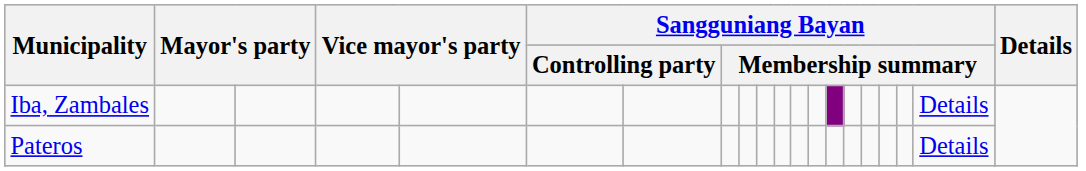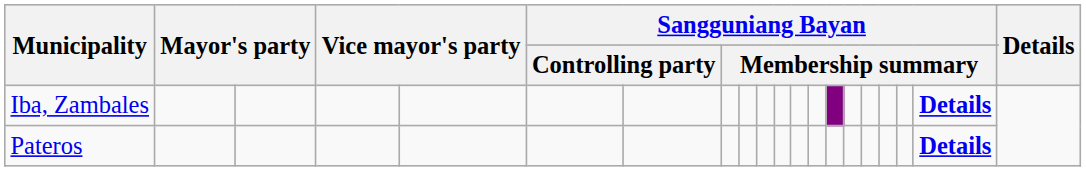(954, 105) normal -> (955, 105) bold
(954, 145) normal -> (955, 145) bold
